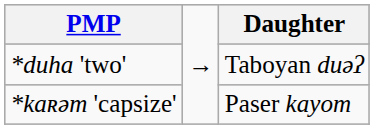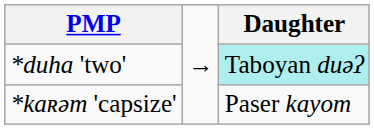(294, 64) no background -> (294, 64) paleturquoise background
